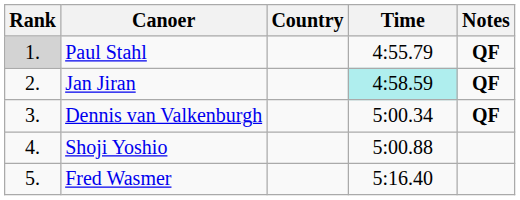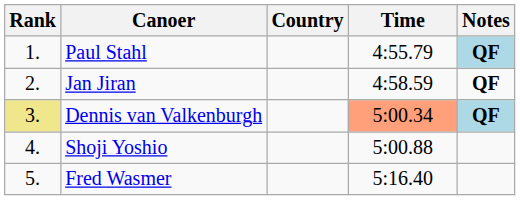(33, 52) lightgrey background -> (33, 52) no background
(486, 52) no background -> (486, 52) lightblue background
(403, 83) paleturquoise background -> (403, 83) no background
(33, 115) no background -> (33, 115) khaki background
(403, 115) no background -> (403, 115) lightsalmon background
(486, 115) no background -> (486, 115) lightblue background
